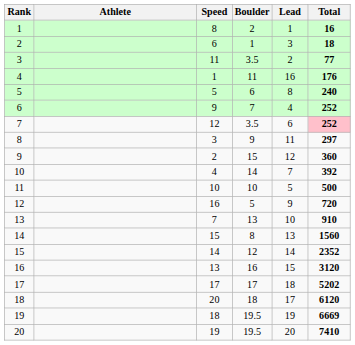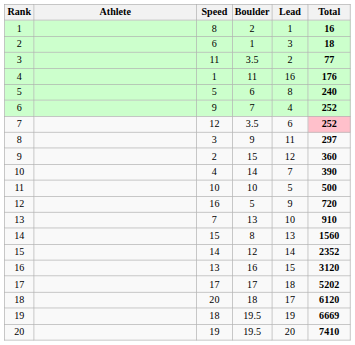(329, 172) 392 -> (329, 172) 390
